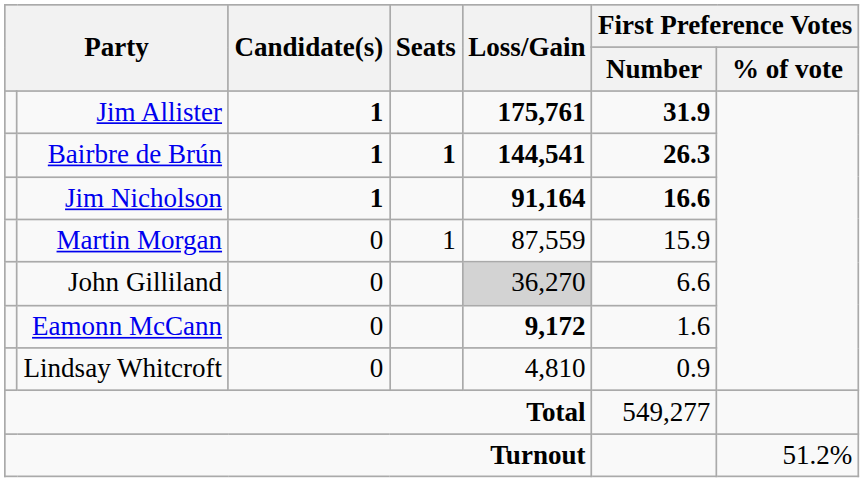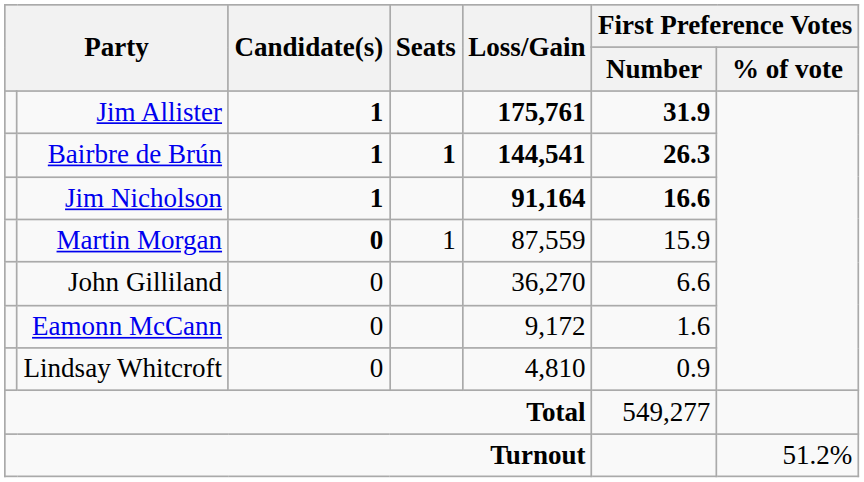(376, 240) normal -> (376, 240) bold
(548, 283) lightgrey background -> (548, 283) no background
(555, 326) bold -> (555, 326) normal
